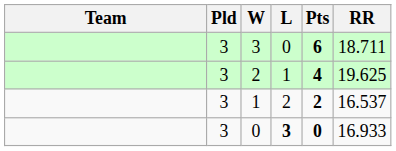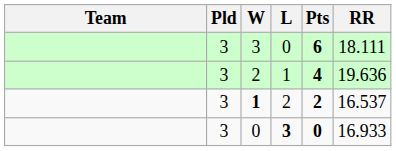(362, 46) 18.711 -> (362, 46) 18.111
(362, 74) 19.625 -> (362, 74) 19.636
(256, 103) normal -> (256, 103) bold
